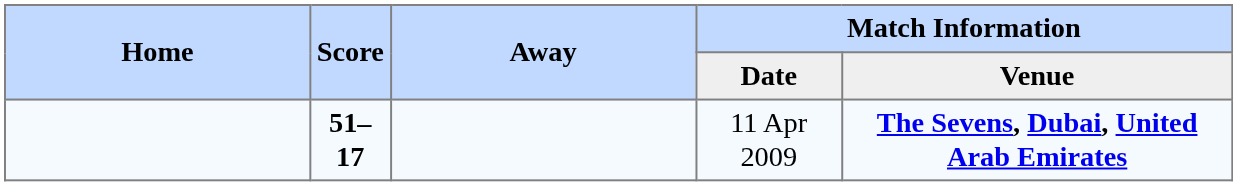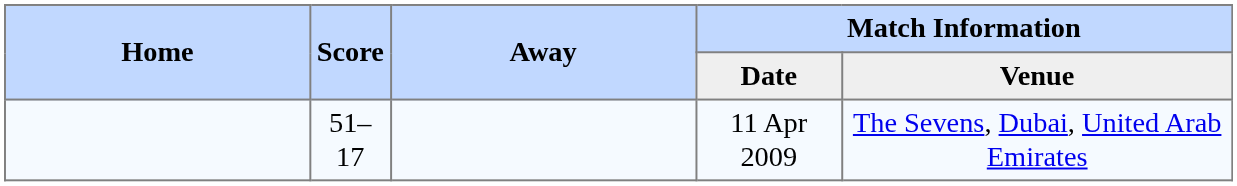(350, 139) bold -> (350, 139) normal
(1037, 139) bold -> (1037, 139) normal
